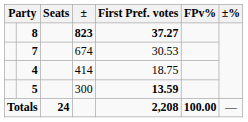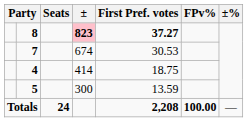(84, 32) no background -> (84, 32) pink background
(165, 88) bold -> (165, 88) normal
